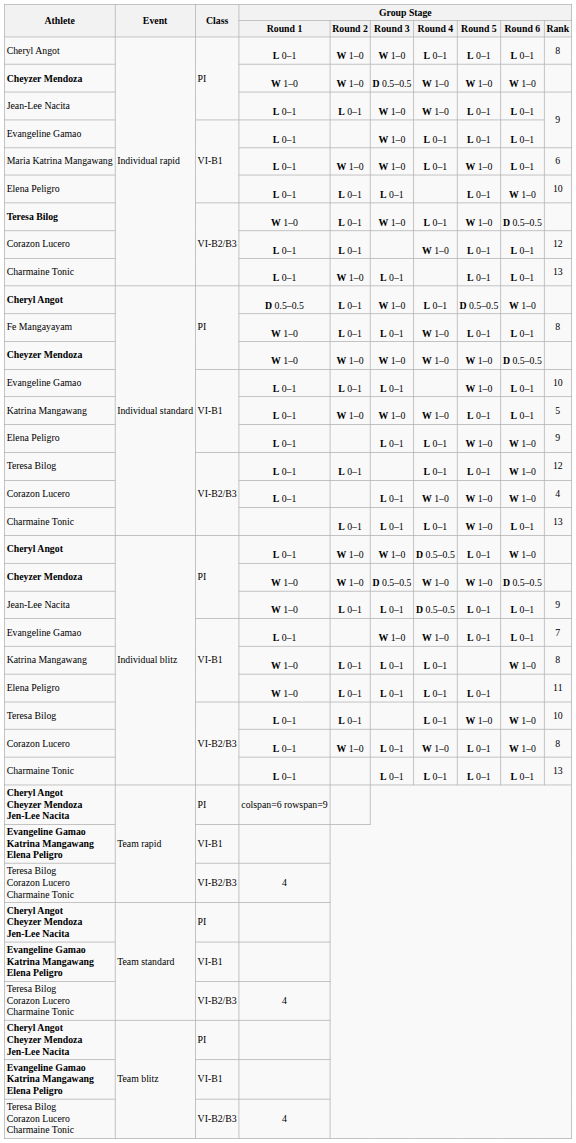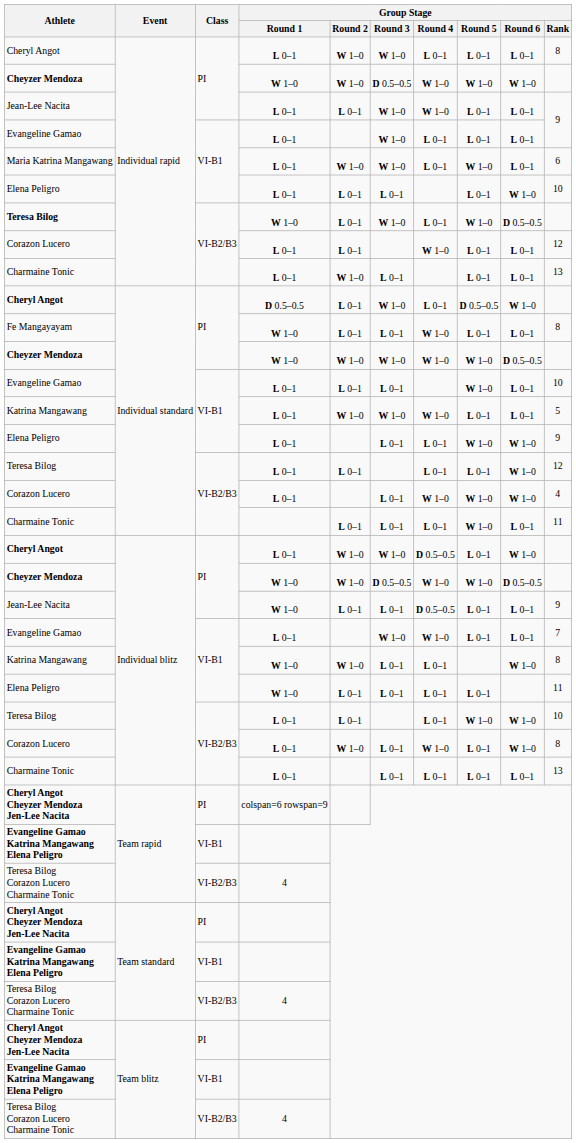(558, 522) 13 -> (558, 522) 11
(350, 666) L 0–1 -> (350, 666) W 1–0
